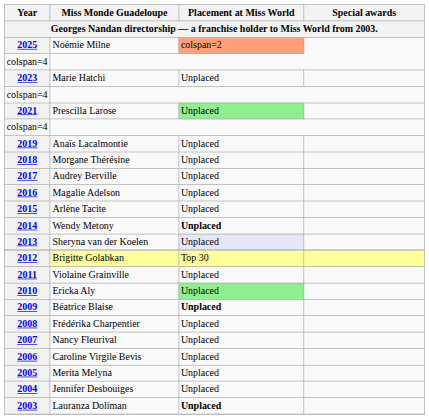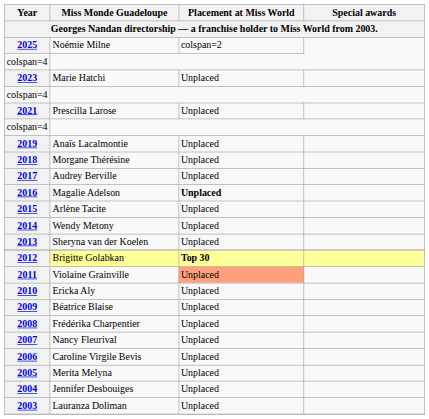(201, 45) lightsalmon background -> (201, 45) no background
(200, 111) lightgreen background -> (200, 111) no background
(200, 193) normal -> (201, 193) bold
(201, 226) bold -> (200, 226) normal
(200, 242) lavender background -> (200, 242) no background
(195, 258) normal -> (195, 258) bold
(200, 275) no background -> (200, 275) lightsalmon background
(200, 291) lightgreen background -> (200, 291) no background
(201, 308) bold -> (200, 308) normal
(201, 406) bold -> (200, 406) normal
